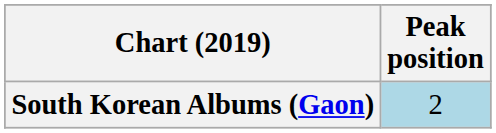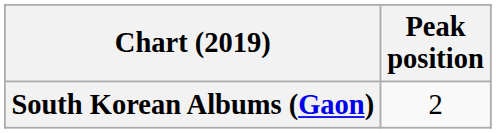(436, 104) lightblue background -> (436, 104) no background
